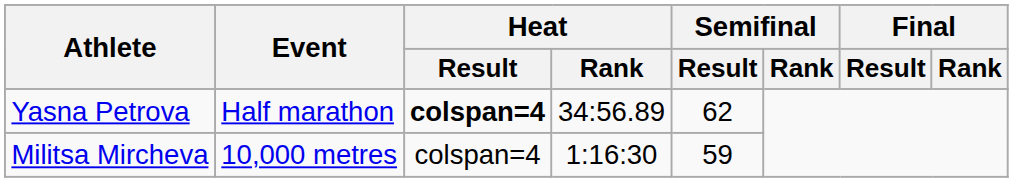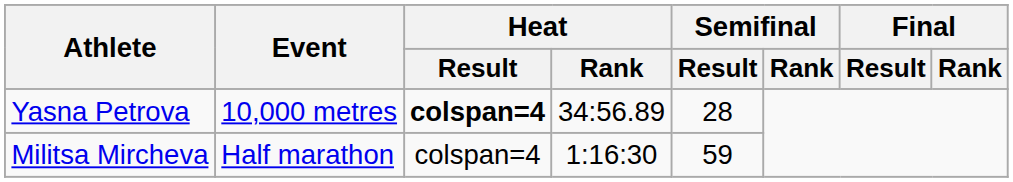(308, 112) Half marathon -> (309, 112) 10,000 metres
(718, 112) 62 -> (718, 112) 28
(309, 155) 10,000 metres -> (308, 155) Half marathon
